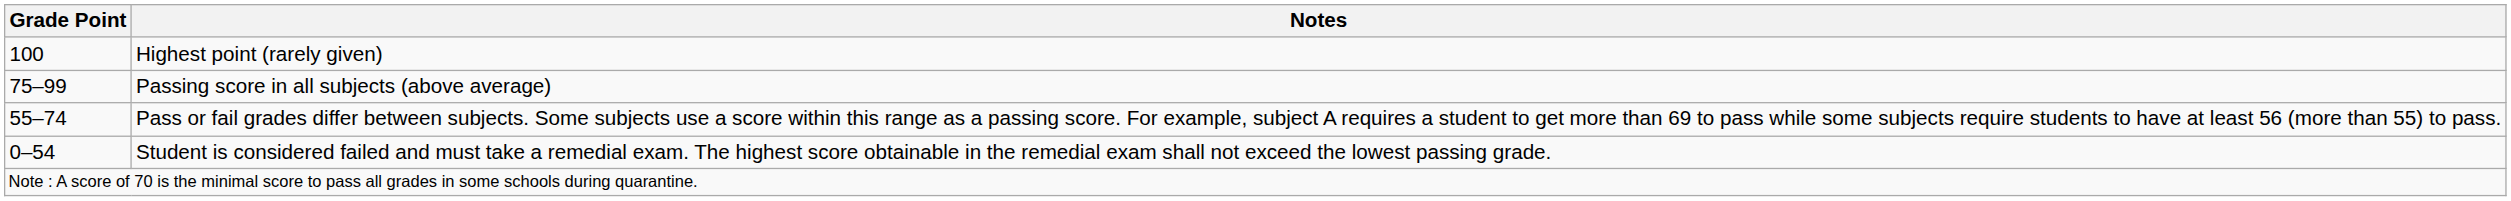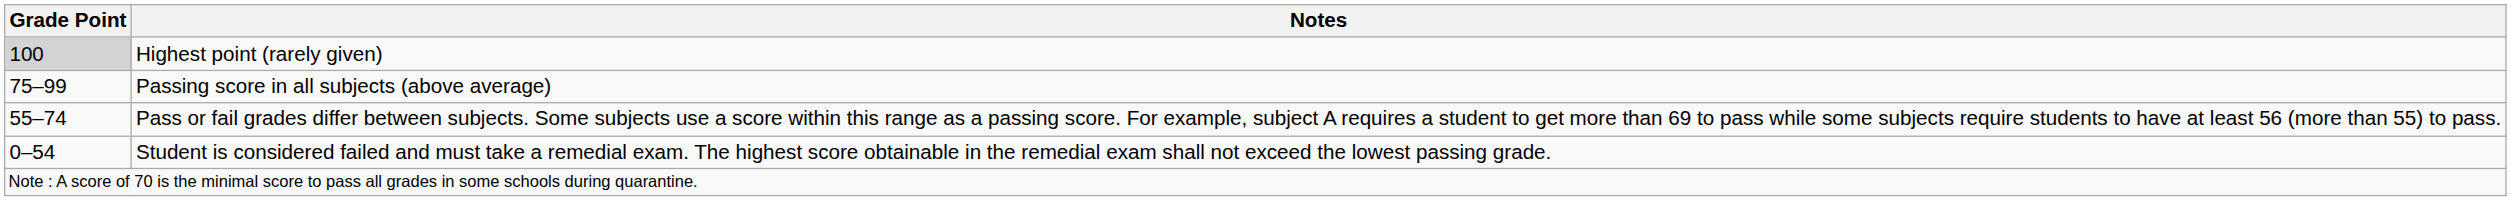(27, 53) no background -> (27, 53) lightgrey background
